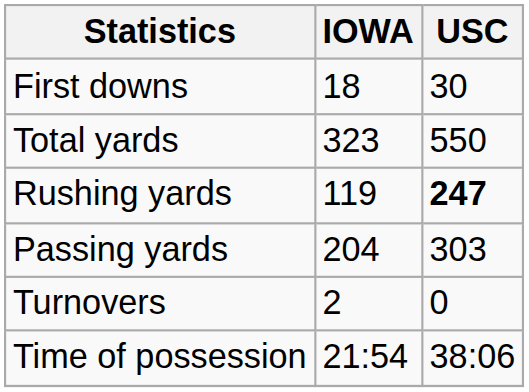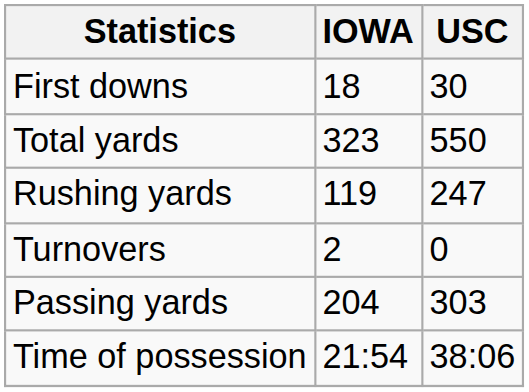(458, 194) bold -> (458, 194) normal
rows swapped: (120, 248) <-> (89, 303)
